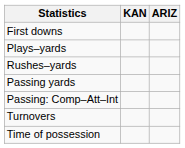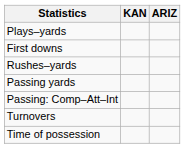rows swapped: (35, 31) <-> (36, 48)
